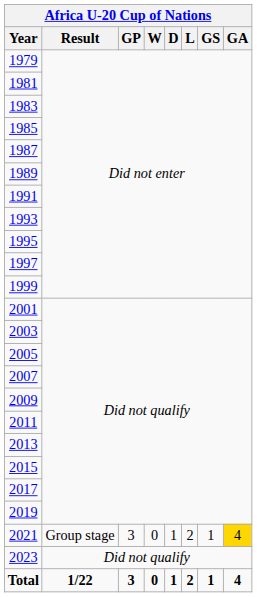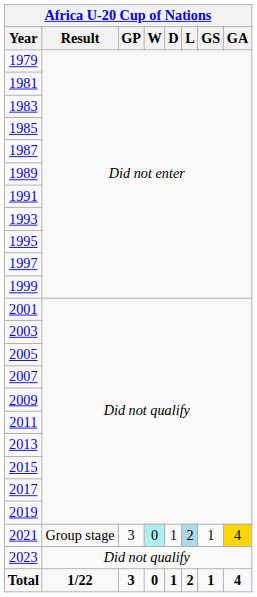(155, 535) no background -> (155, 535) paleturquoise background
(190, 535) no background -> (190, 535) lightblue background
